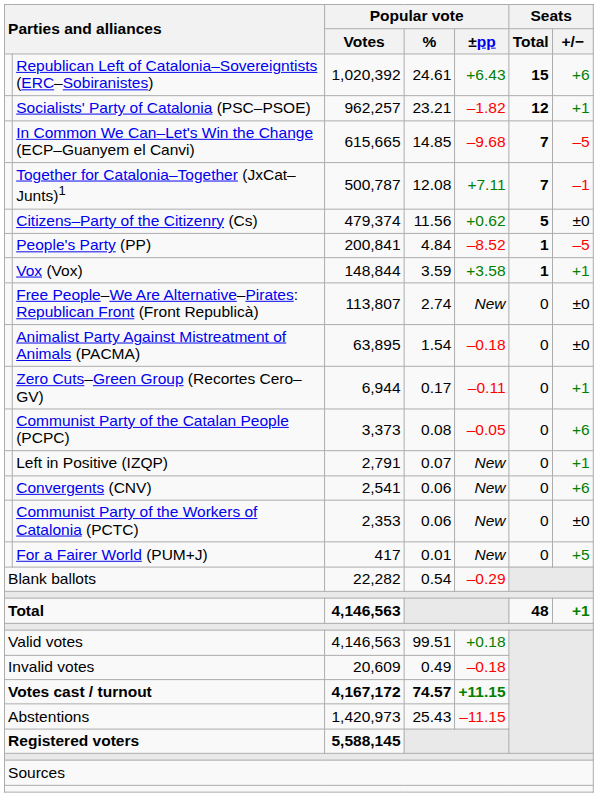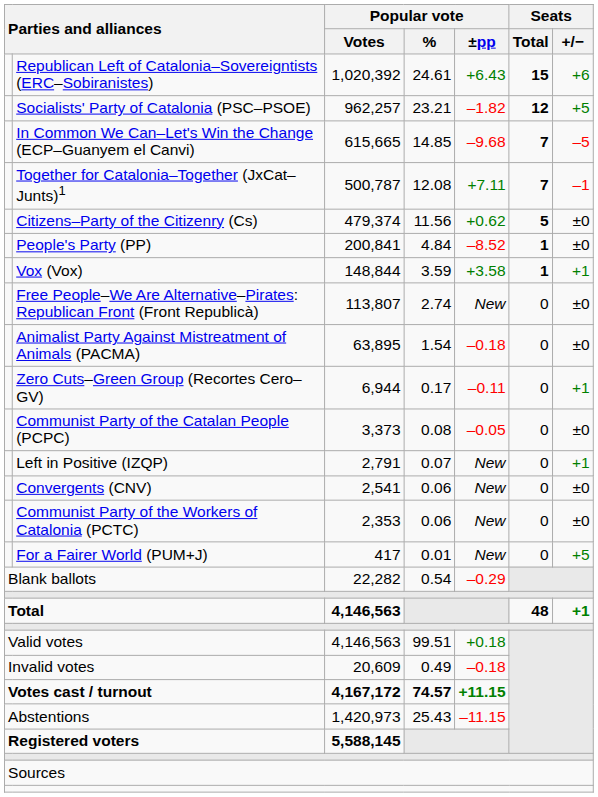(581, 108) +1 -> (581, 108) +5
(581, 245) –5 -> (581, 245) ±0
(581, 429) +6 -> (581, 429) ±0
(581, 487) +6 -> (581, 487) ±0
